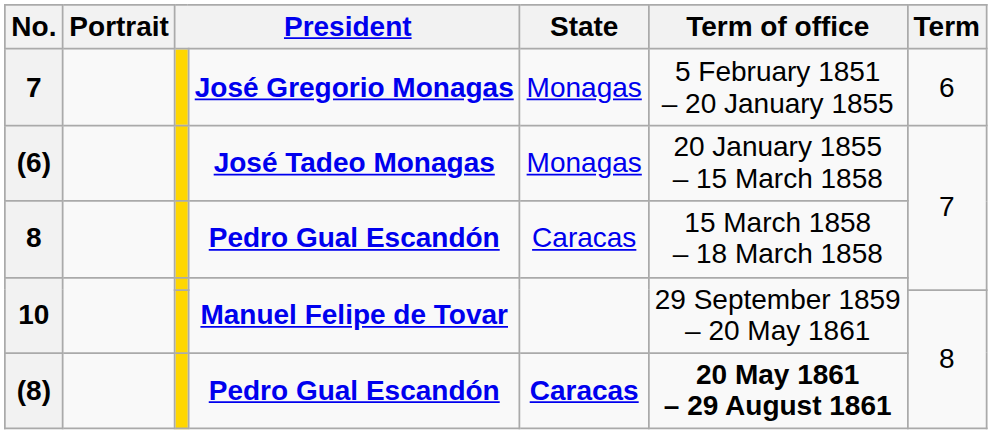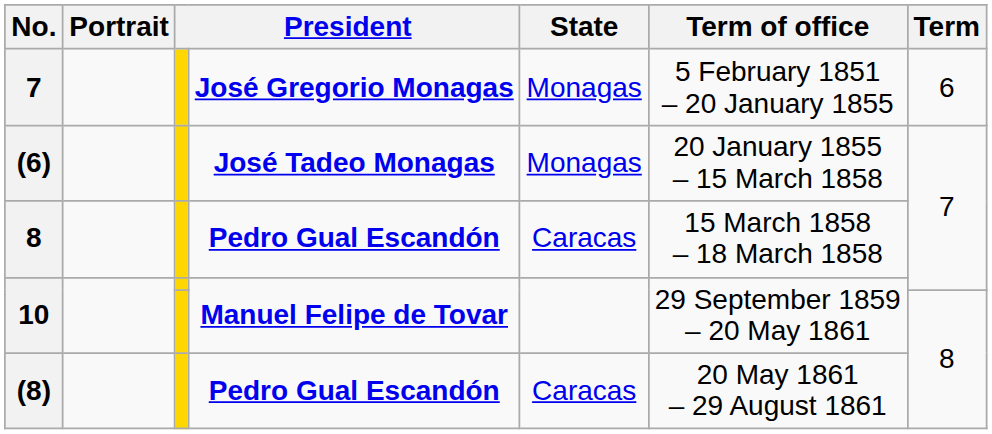(584, 390) bold -> (584, 390) normal
(778, 390) bold -> (778, 390) normal
